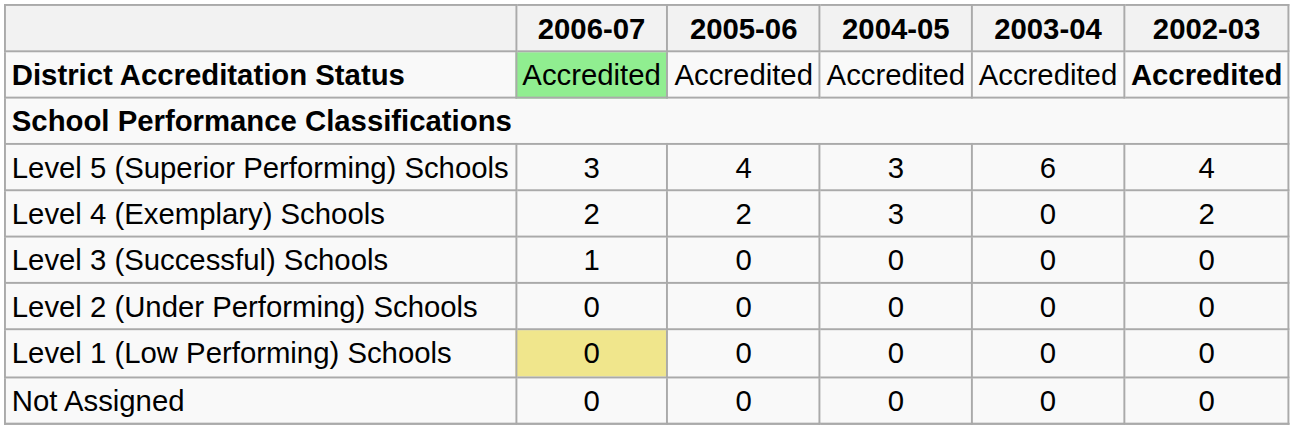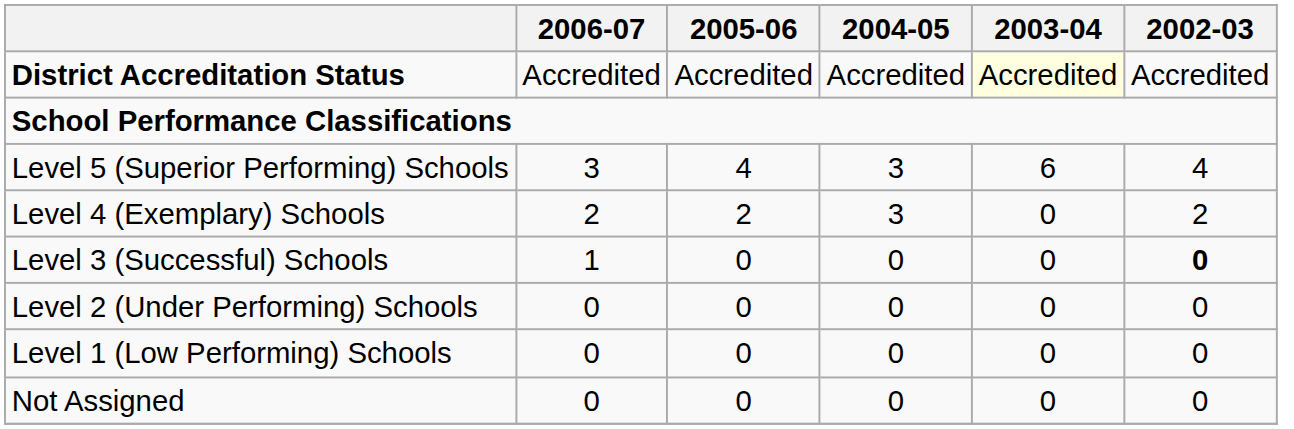(592, 75) lightgreen background -> (592, 75) no background
(1048, 75) no background -> (1048, 75) lightyellow background
(1207, 75) bold -> (1200, 75) normal
(1207, 261) normal -> (1200, 261) bold
(592, 353) khaki background -> (592, 353) no background
